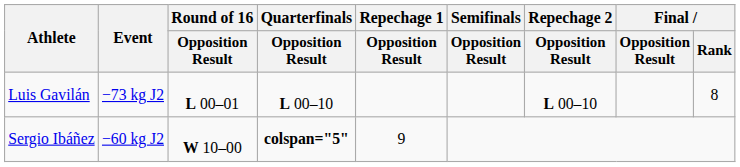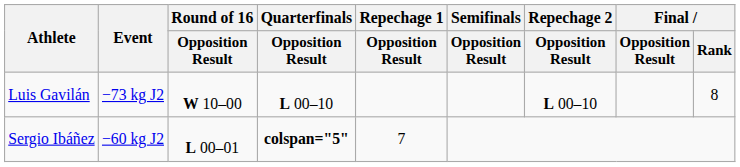(212, 104) L 00–01 -> (212, 104) W 10–00
(212, 148) W 10–00 -> (212, 148) L 00–01
(402, 139) 9 -> (402, 139) 7
